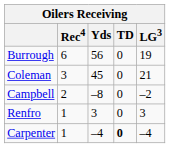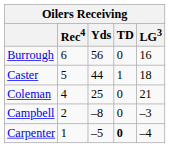(145, 56) 19 -> (145, 56) 16
+ row: (23, 75)
(64, 75) 3 -> (64, 94) 4
(97, 75) 45 -> (97, 94) 25
(145, 94) –2 -> (145, 113) –3
- row: (24, 113)
(97, 133) –4 -> (97, 133) –5
